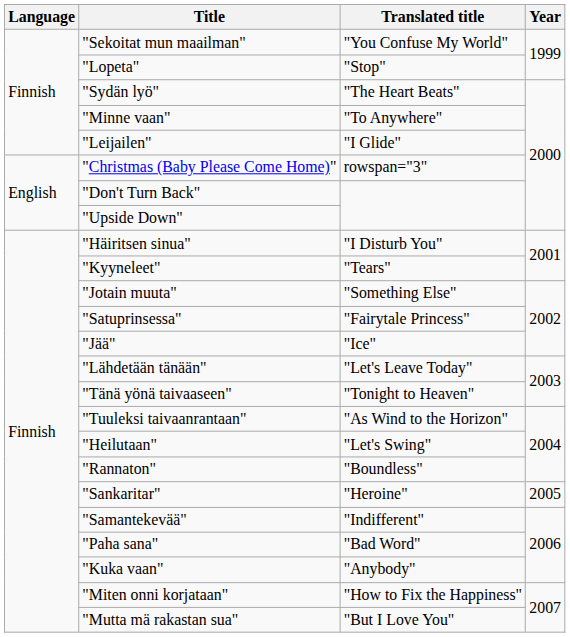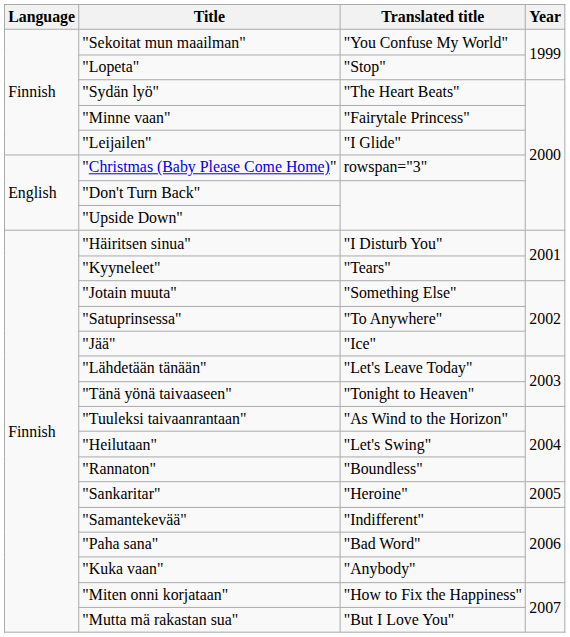(393, 117) "To Anywhere" -> (407, 117) "Fairytale Princess"
(407, 318) "Fairytale Princess" -> (393, 318) "To Anywhere"
